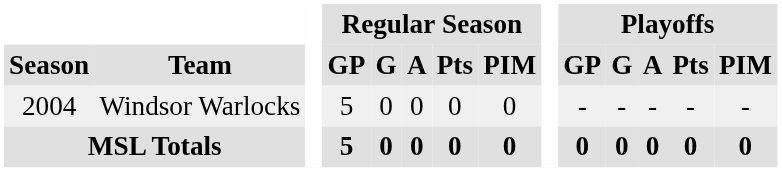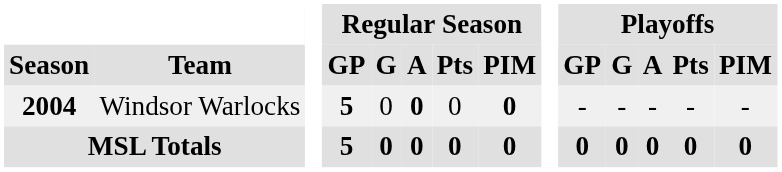(49, 105) normal -> (49, 105) bold
(346, 105) normal -> (346, 105) bold
(417, 105) normal -> (417, 105) bold
(510, 105) normal -> (510, 105) bold
